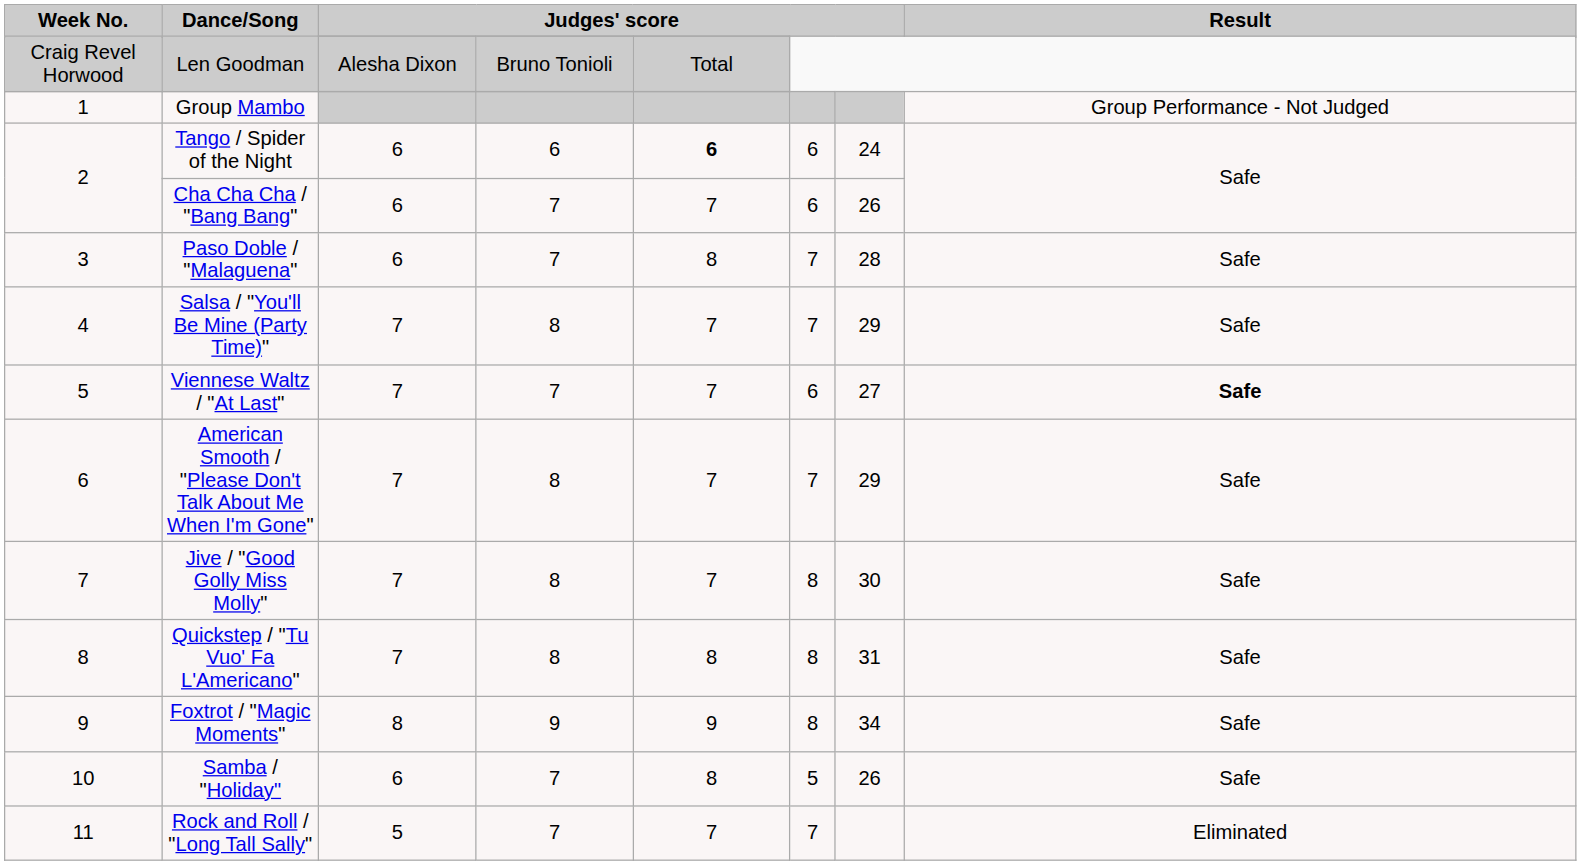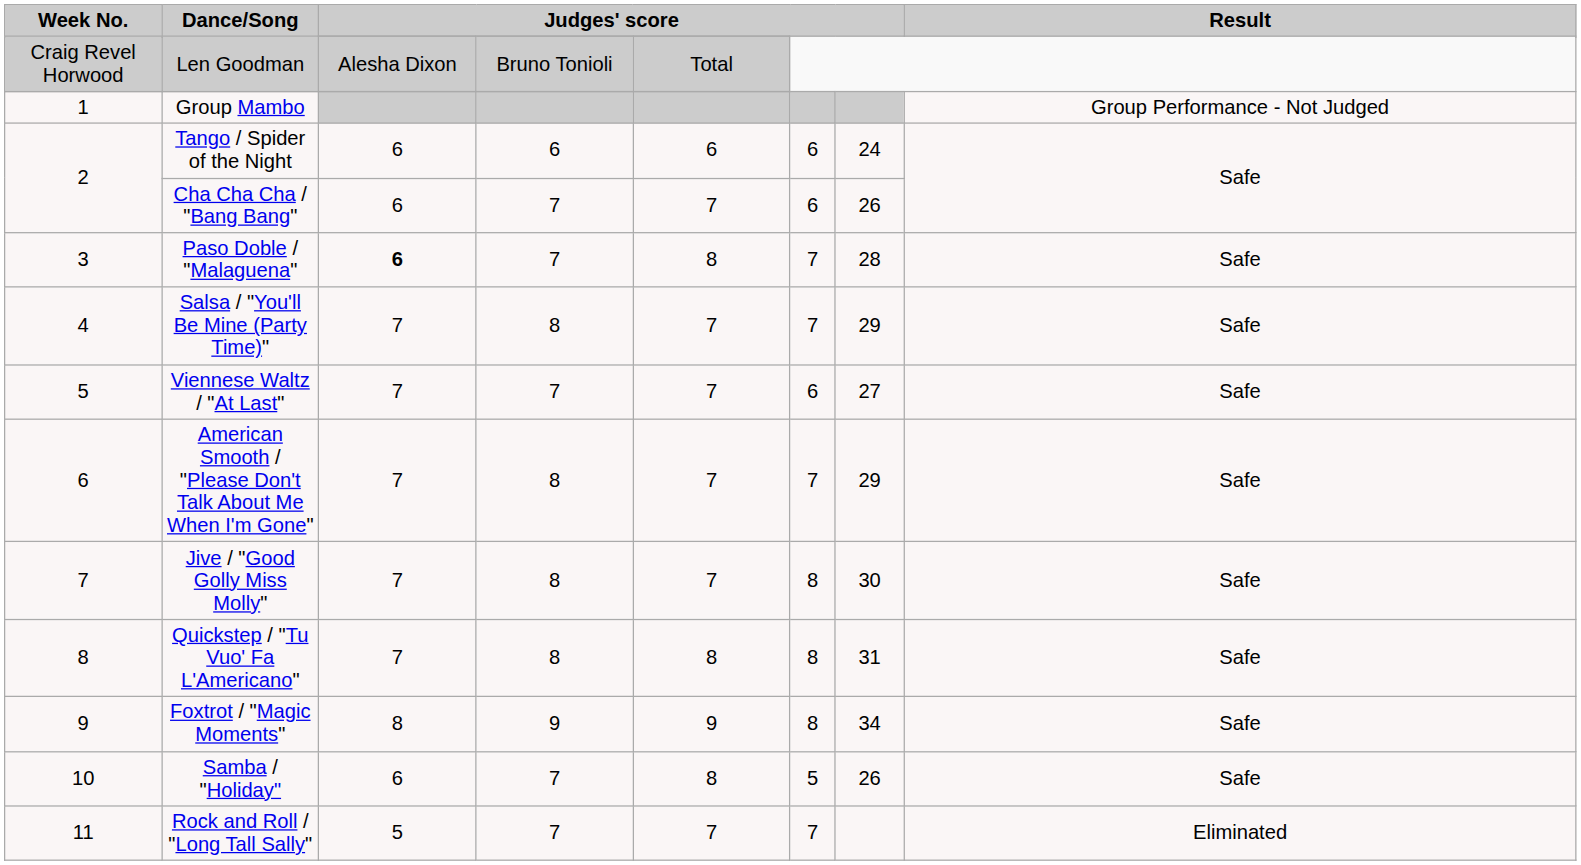(712, 150) bold -> (712, 150) normal
(397, 259) normal -> (397, 259) bold
(1240, 391) bold -> (1240, 391) normal
